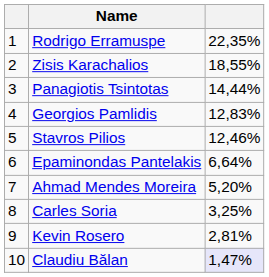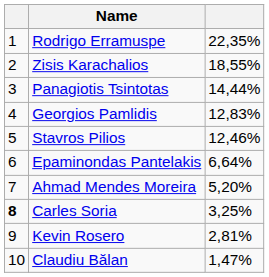(12, 211) normal -> (12, 211) bold
(230, 260) lavender background -> (230, 260) no background
